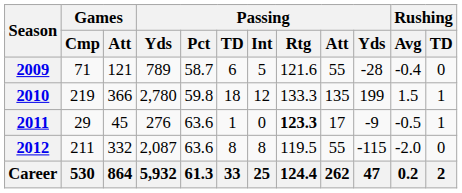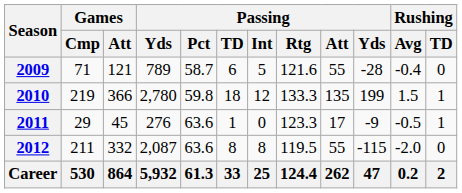(299, 122) bold -> (299, 122) normal
